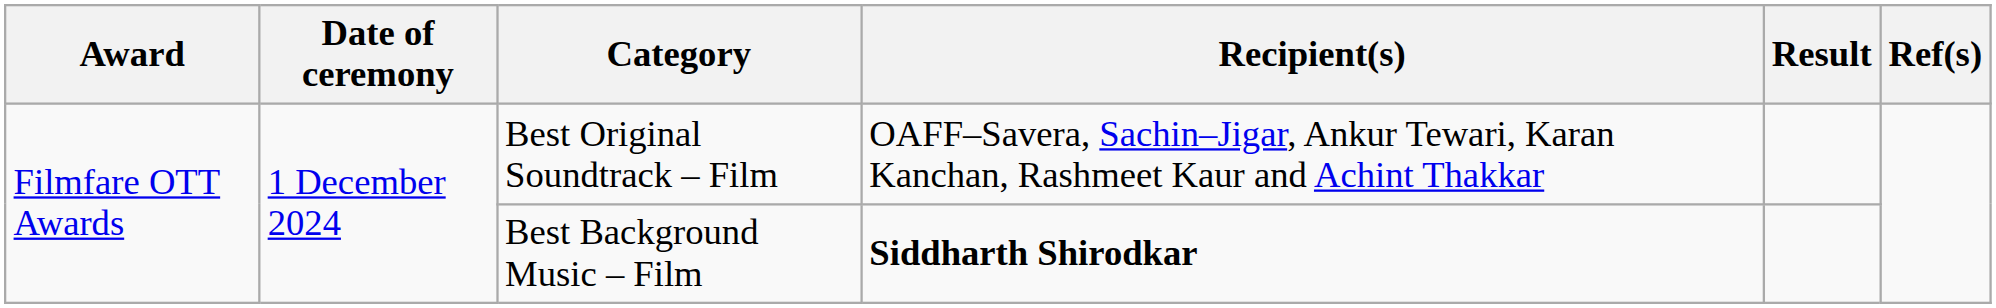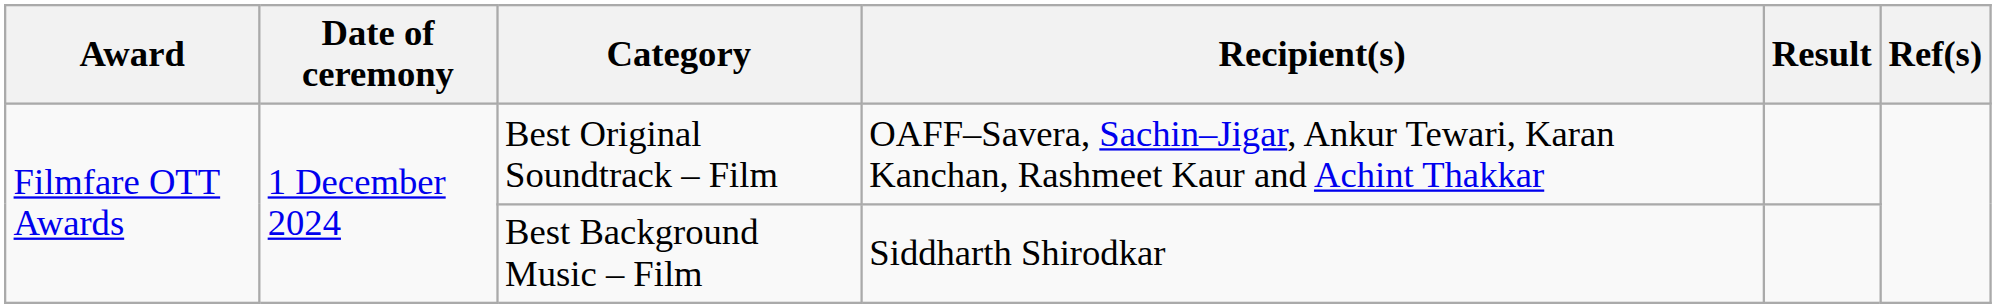(1033, 252) bold -> (1017, 252) normal
